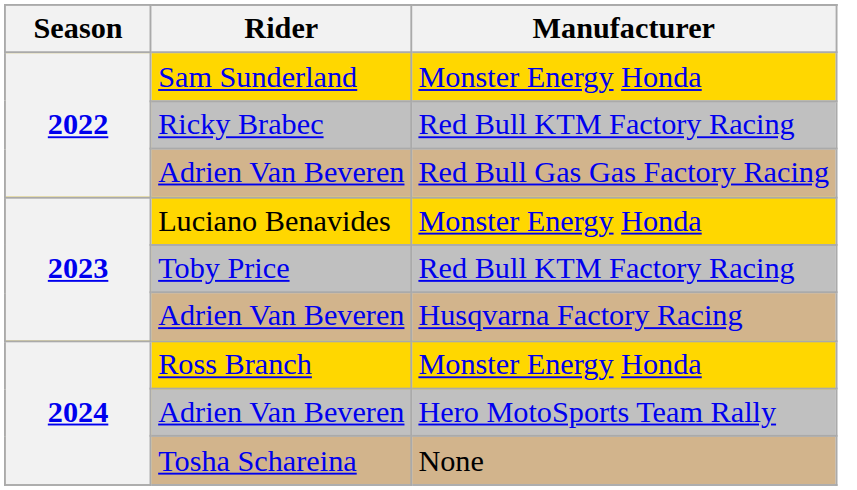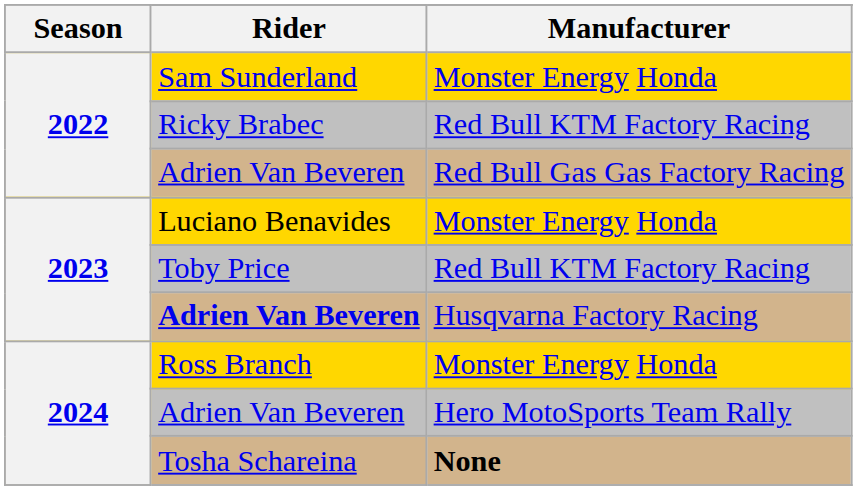(281, 316) normal -> (289, 316) bold
(451, 460) normal -> (467, 460) bold
